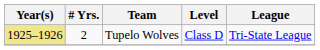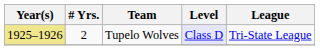(204, 35) no background -> (204, 35) lavender background
